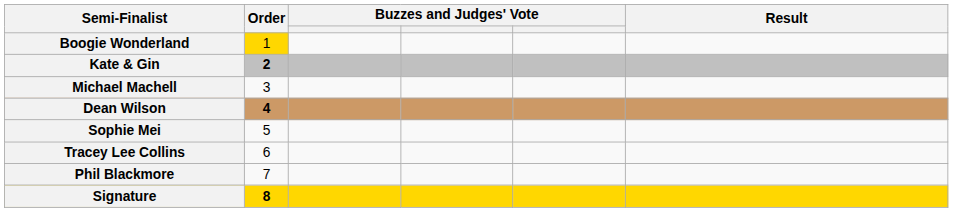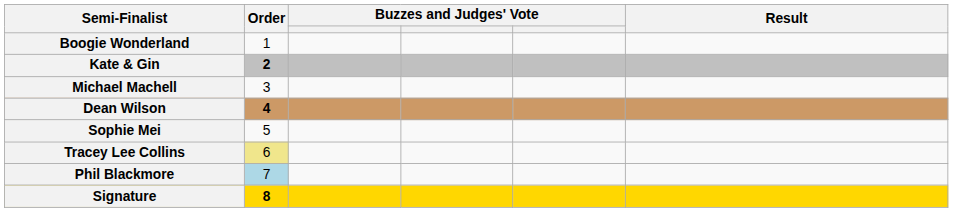(267, 43) gold background -> (267, 43) no background
(267, 152) no background -> (267, 152) khaki background
(267, 174) no background -> (267, 174) lightblue background
